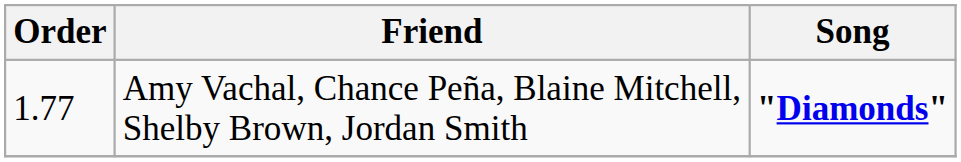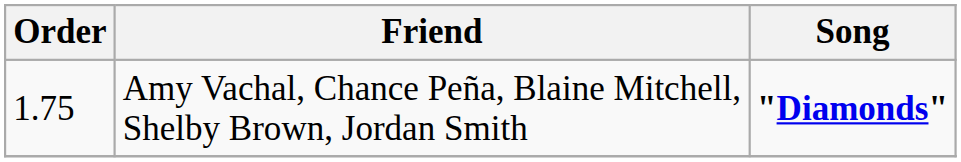(44, 107) 1.77 -> (44, 107) 1.75
